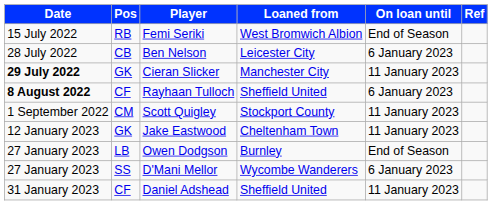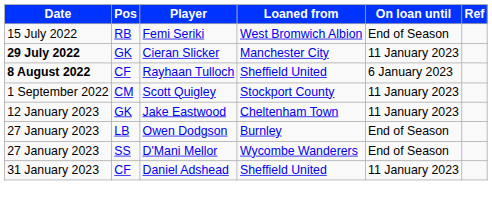- row: (174, 53)
(410, 170) 6 January 2023 -> (408, 151) End of Season
